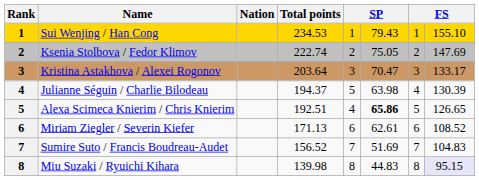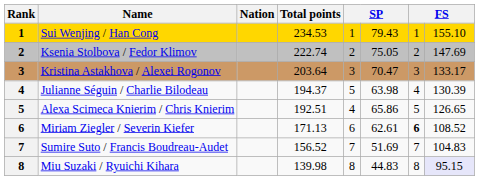(385, 109) bold -> (385, 109) normal
(416, 128) normal -> (416, 128) bold
